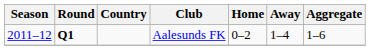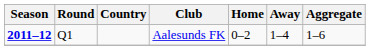(30, 34) normal -> (29, 34) bold
(66, 34) bold -> (65, 34) normal
